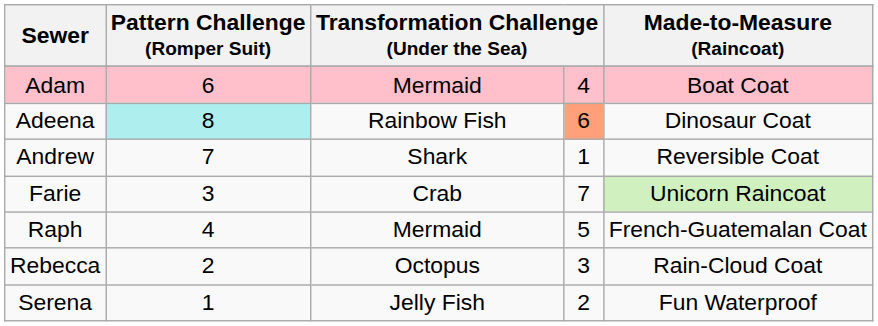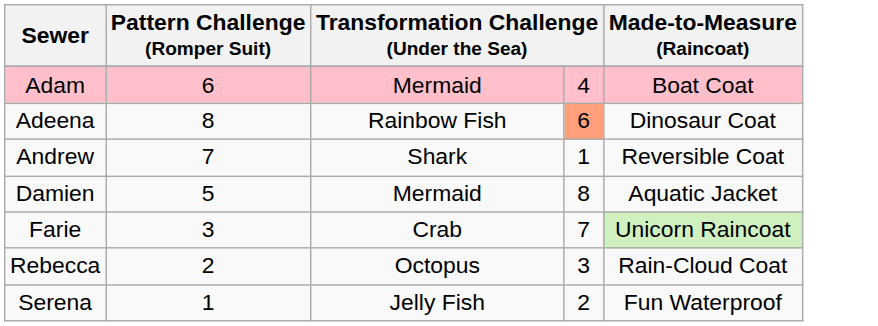(208, 120) paleturquoise background -> (208, 120) no background
+ row: (55, 193)
- row: (55, 229)
